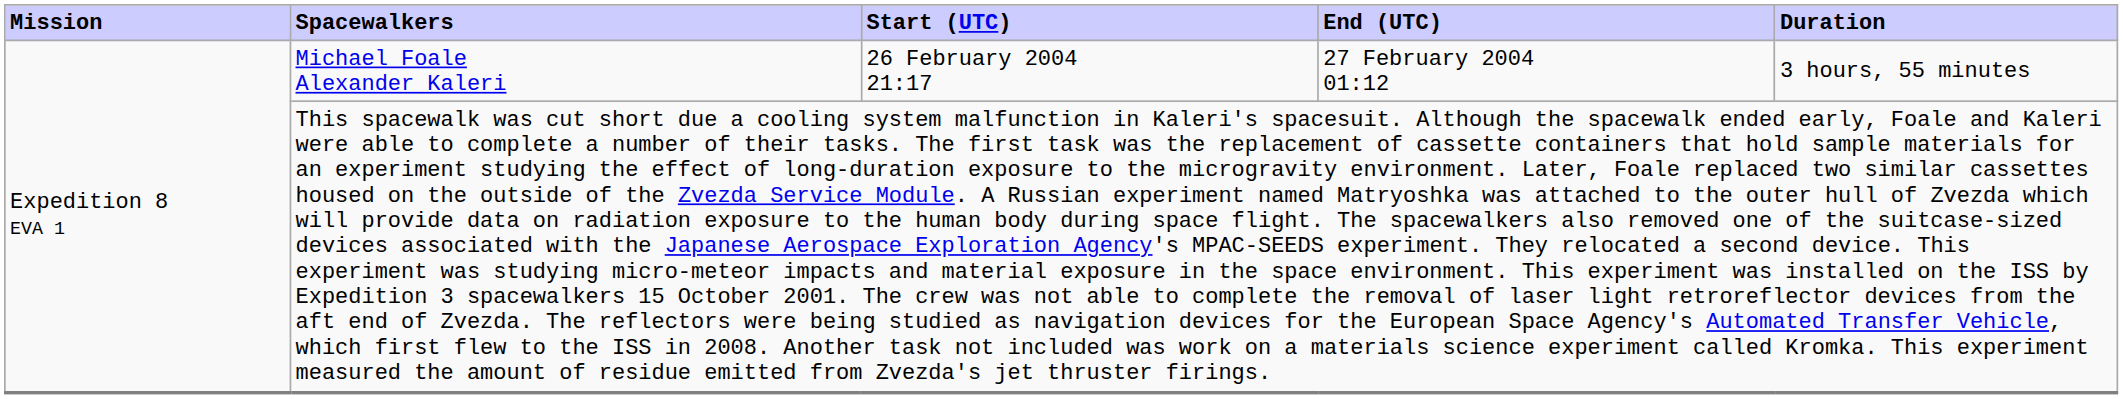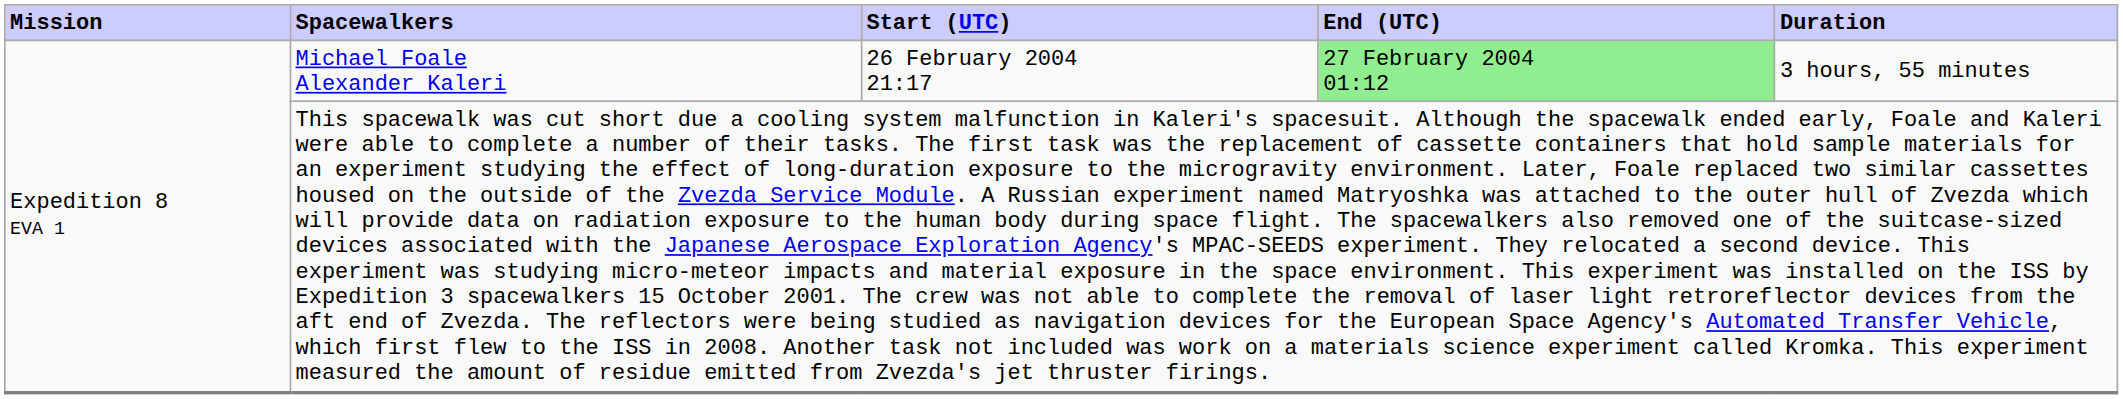(1429, 71) no background -> (1429, 71) lightgreen background
